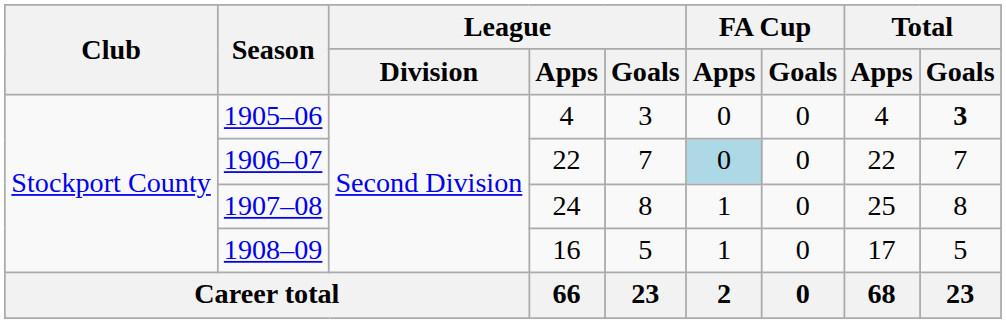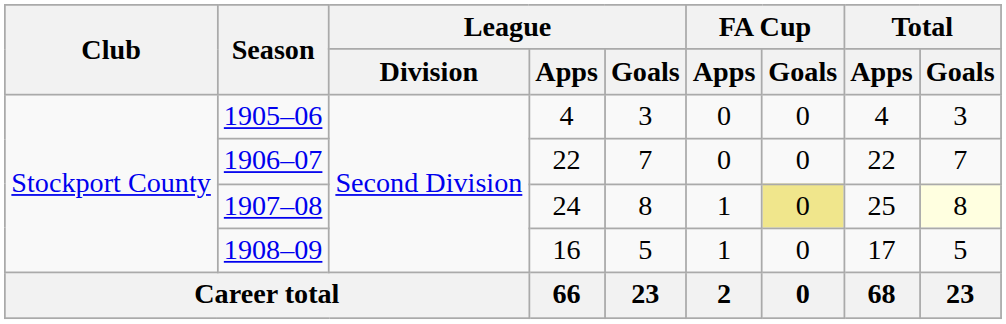(960, 116) bold -> (960, 116) normal
(724, 160) lightblue background -> (724, 160) no background
(803, 205) no background -> (803, 205) khaki background
(960, 205) no background -> (960, 205) lightyellow background
